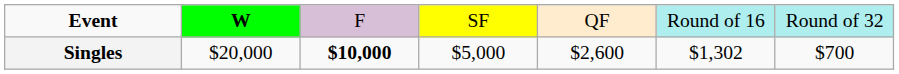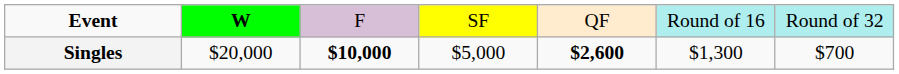(597, 53) normal -> (597, 53) bold
(716, 53) $1,302 -> (716, 53) $1,300
